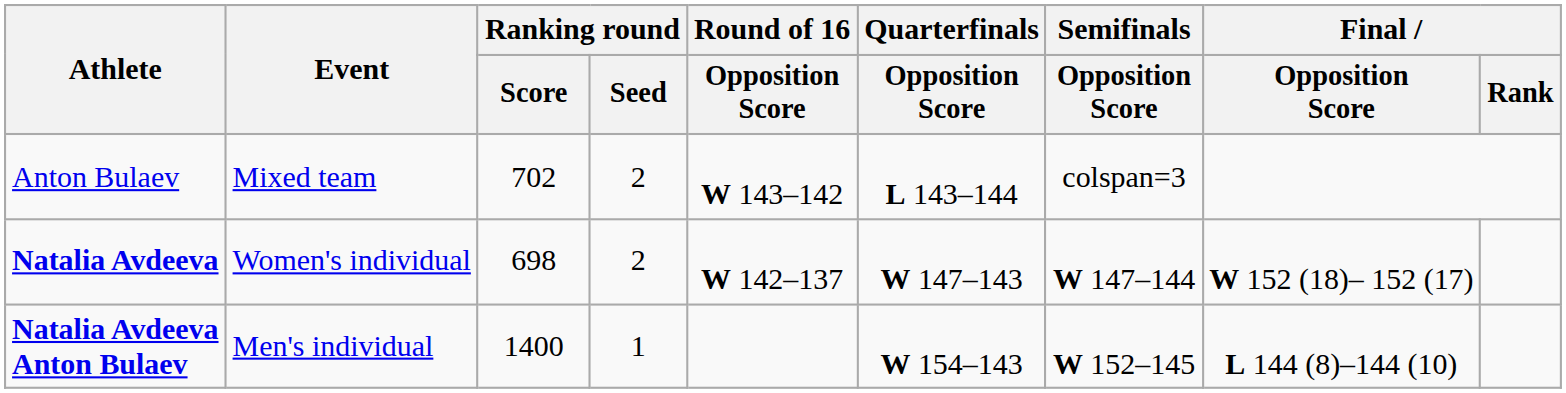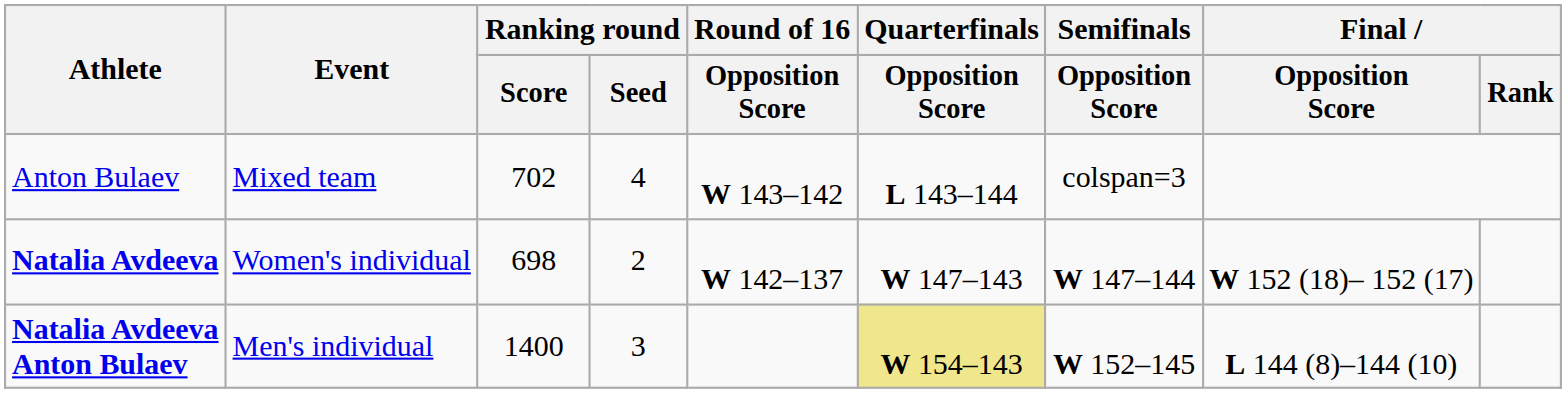(638, 176) 2 -> (638, 176) 4
(638, 346) 1 -> (638, 346) 3
(952, 363) no background -> (952, 363) khaki background
